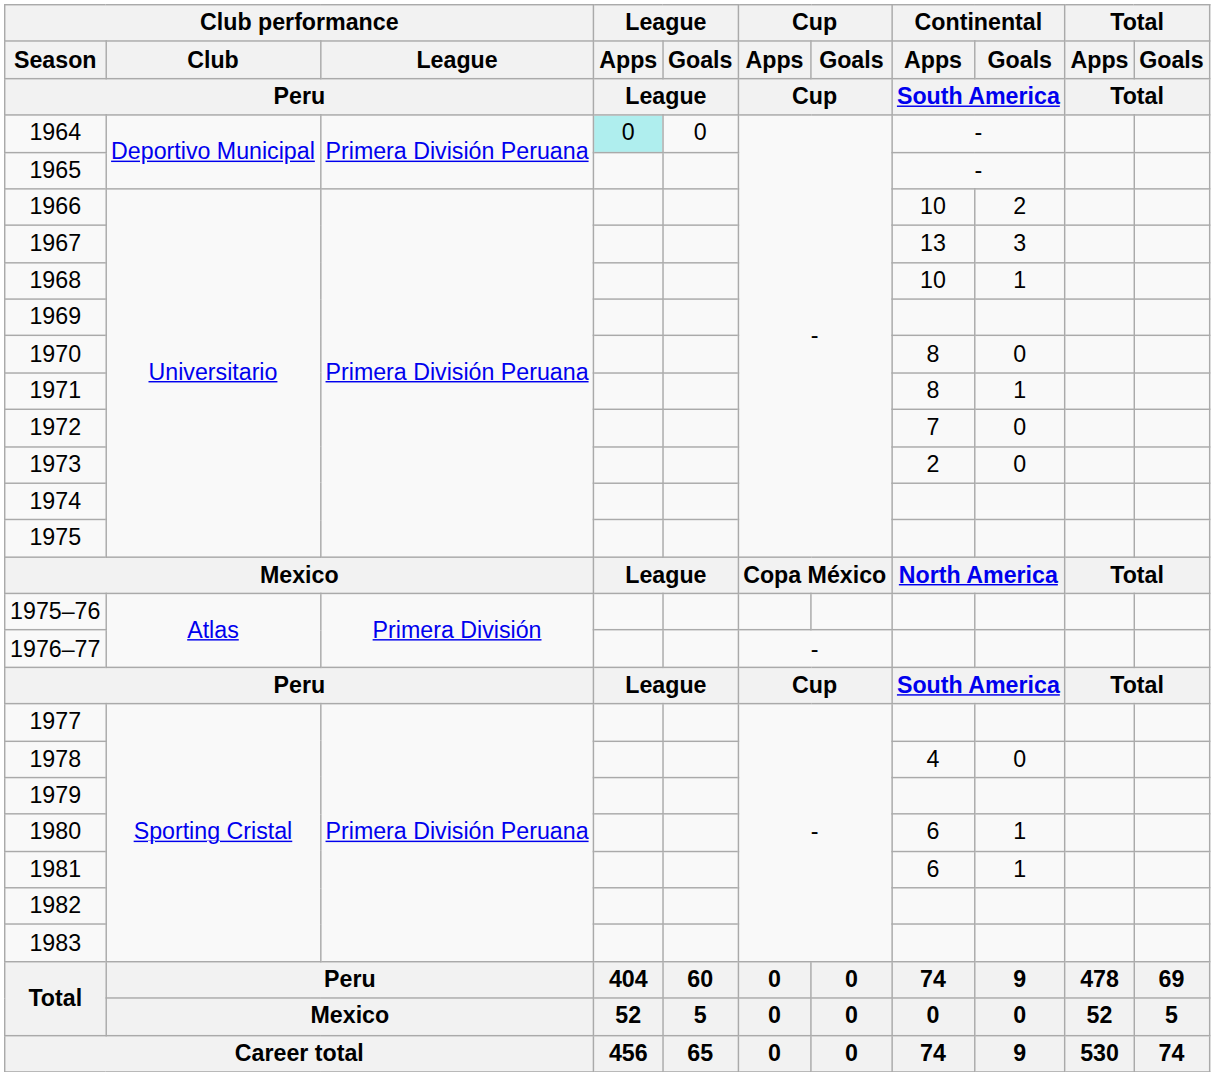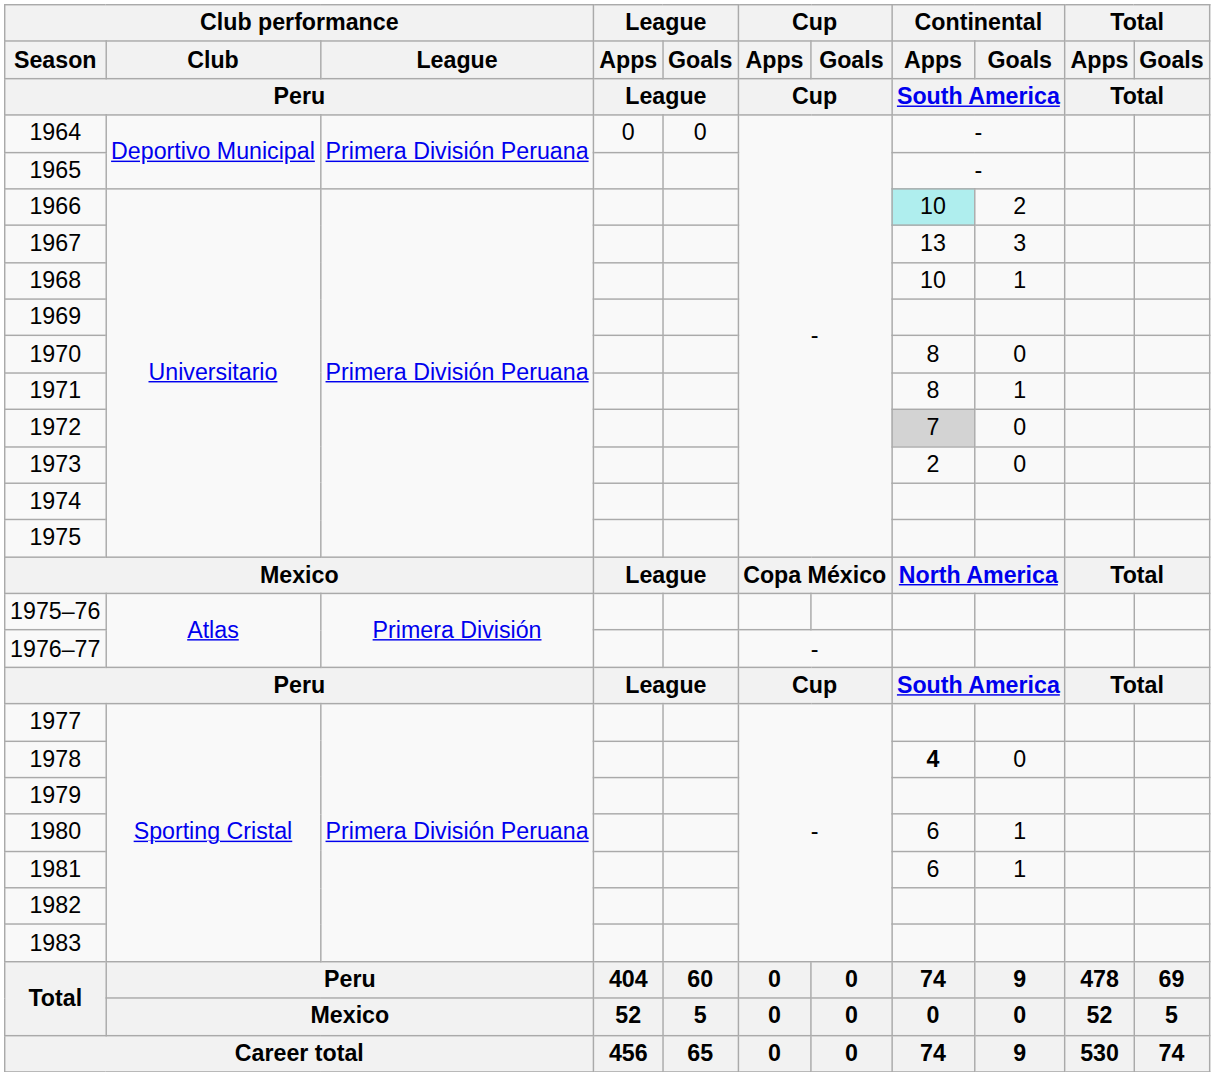(628, 133) paleturquoise background -> (628, 133) no background
(933, 206) no background -> (933, 206) paleturquoise background
(933, 427) no background -> (933, 427) lightgrey background
(933, 758) normal -> (933, 758) bold
